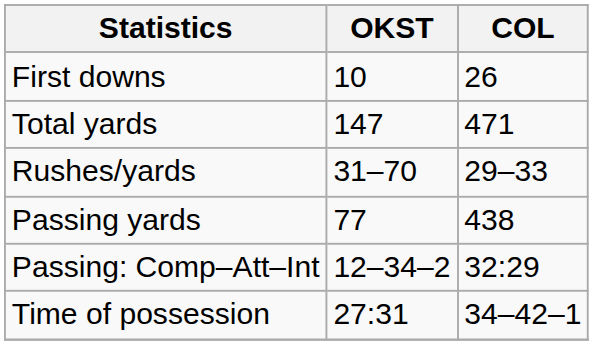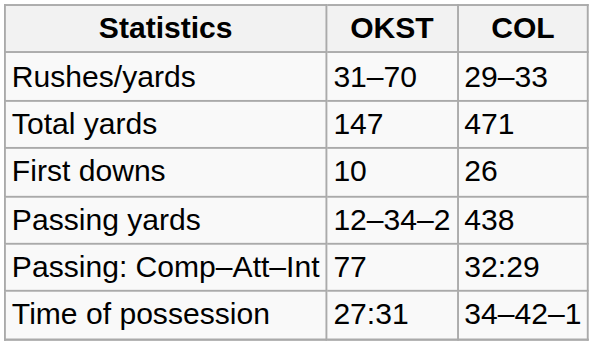rows swapped: (89, 76) <-> (104, 171)
(350, 219) 77 -> (392, 219) 12–34–2
(392, 266) 12–34–2 -> (350, 266) 77
